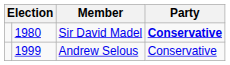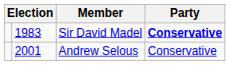(28, 32) 1980 -> (28, 32) 1983
(28, 51) 1999 -> (28, 51) 2001
